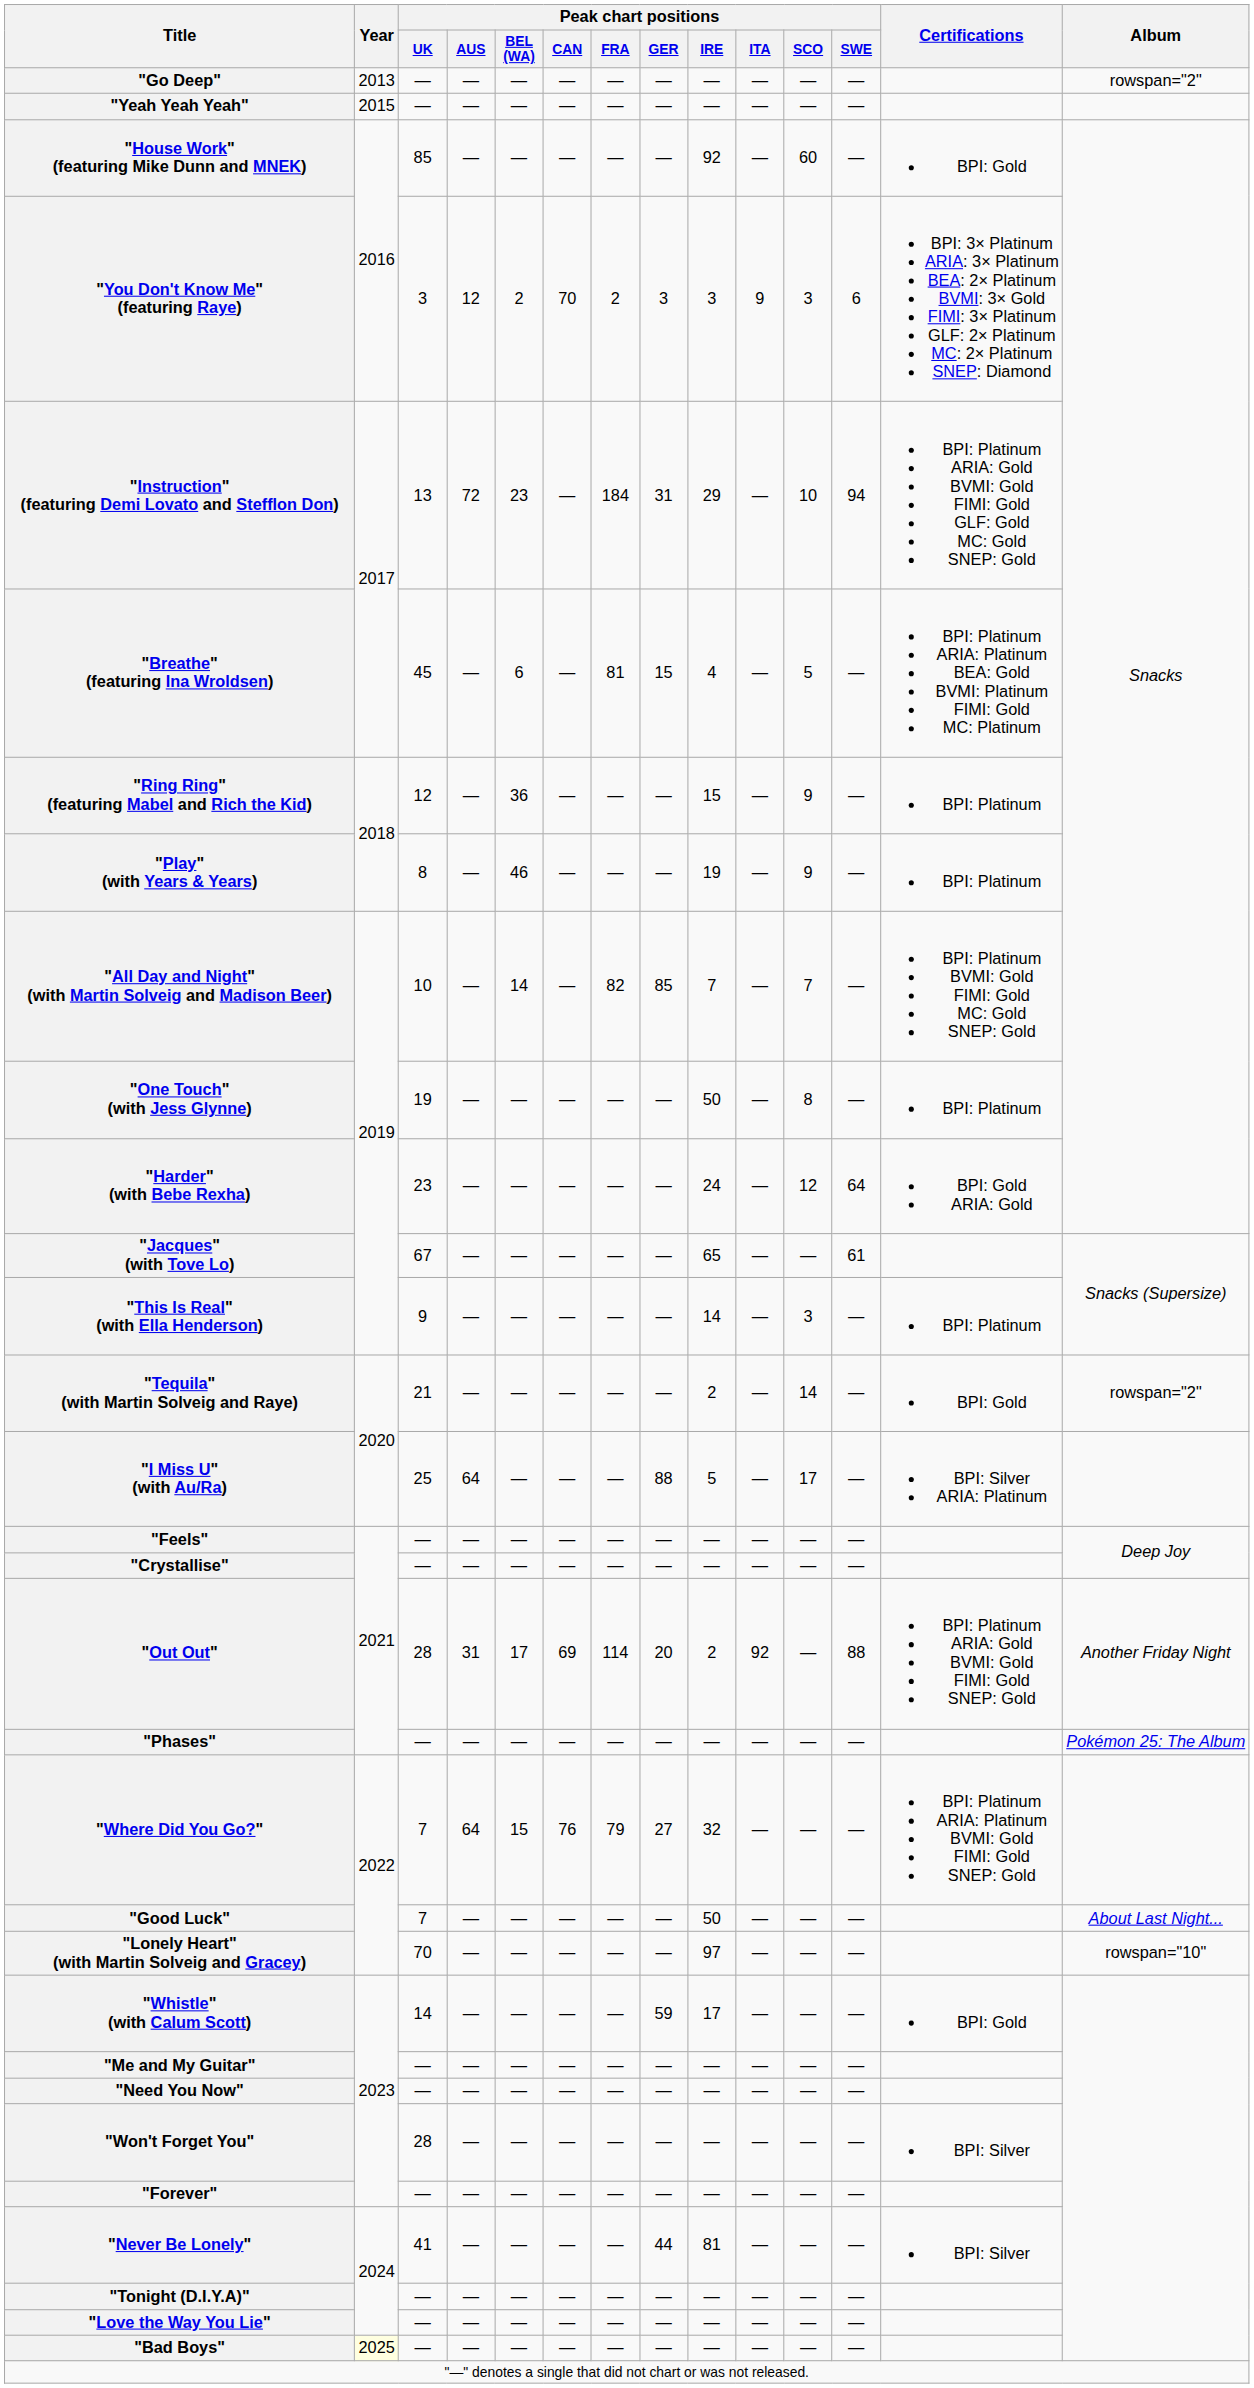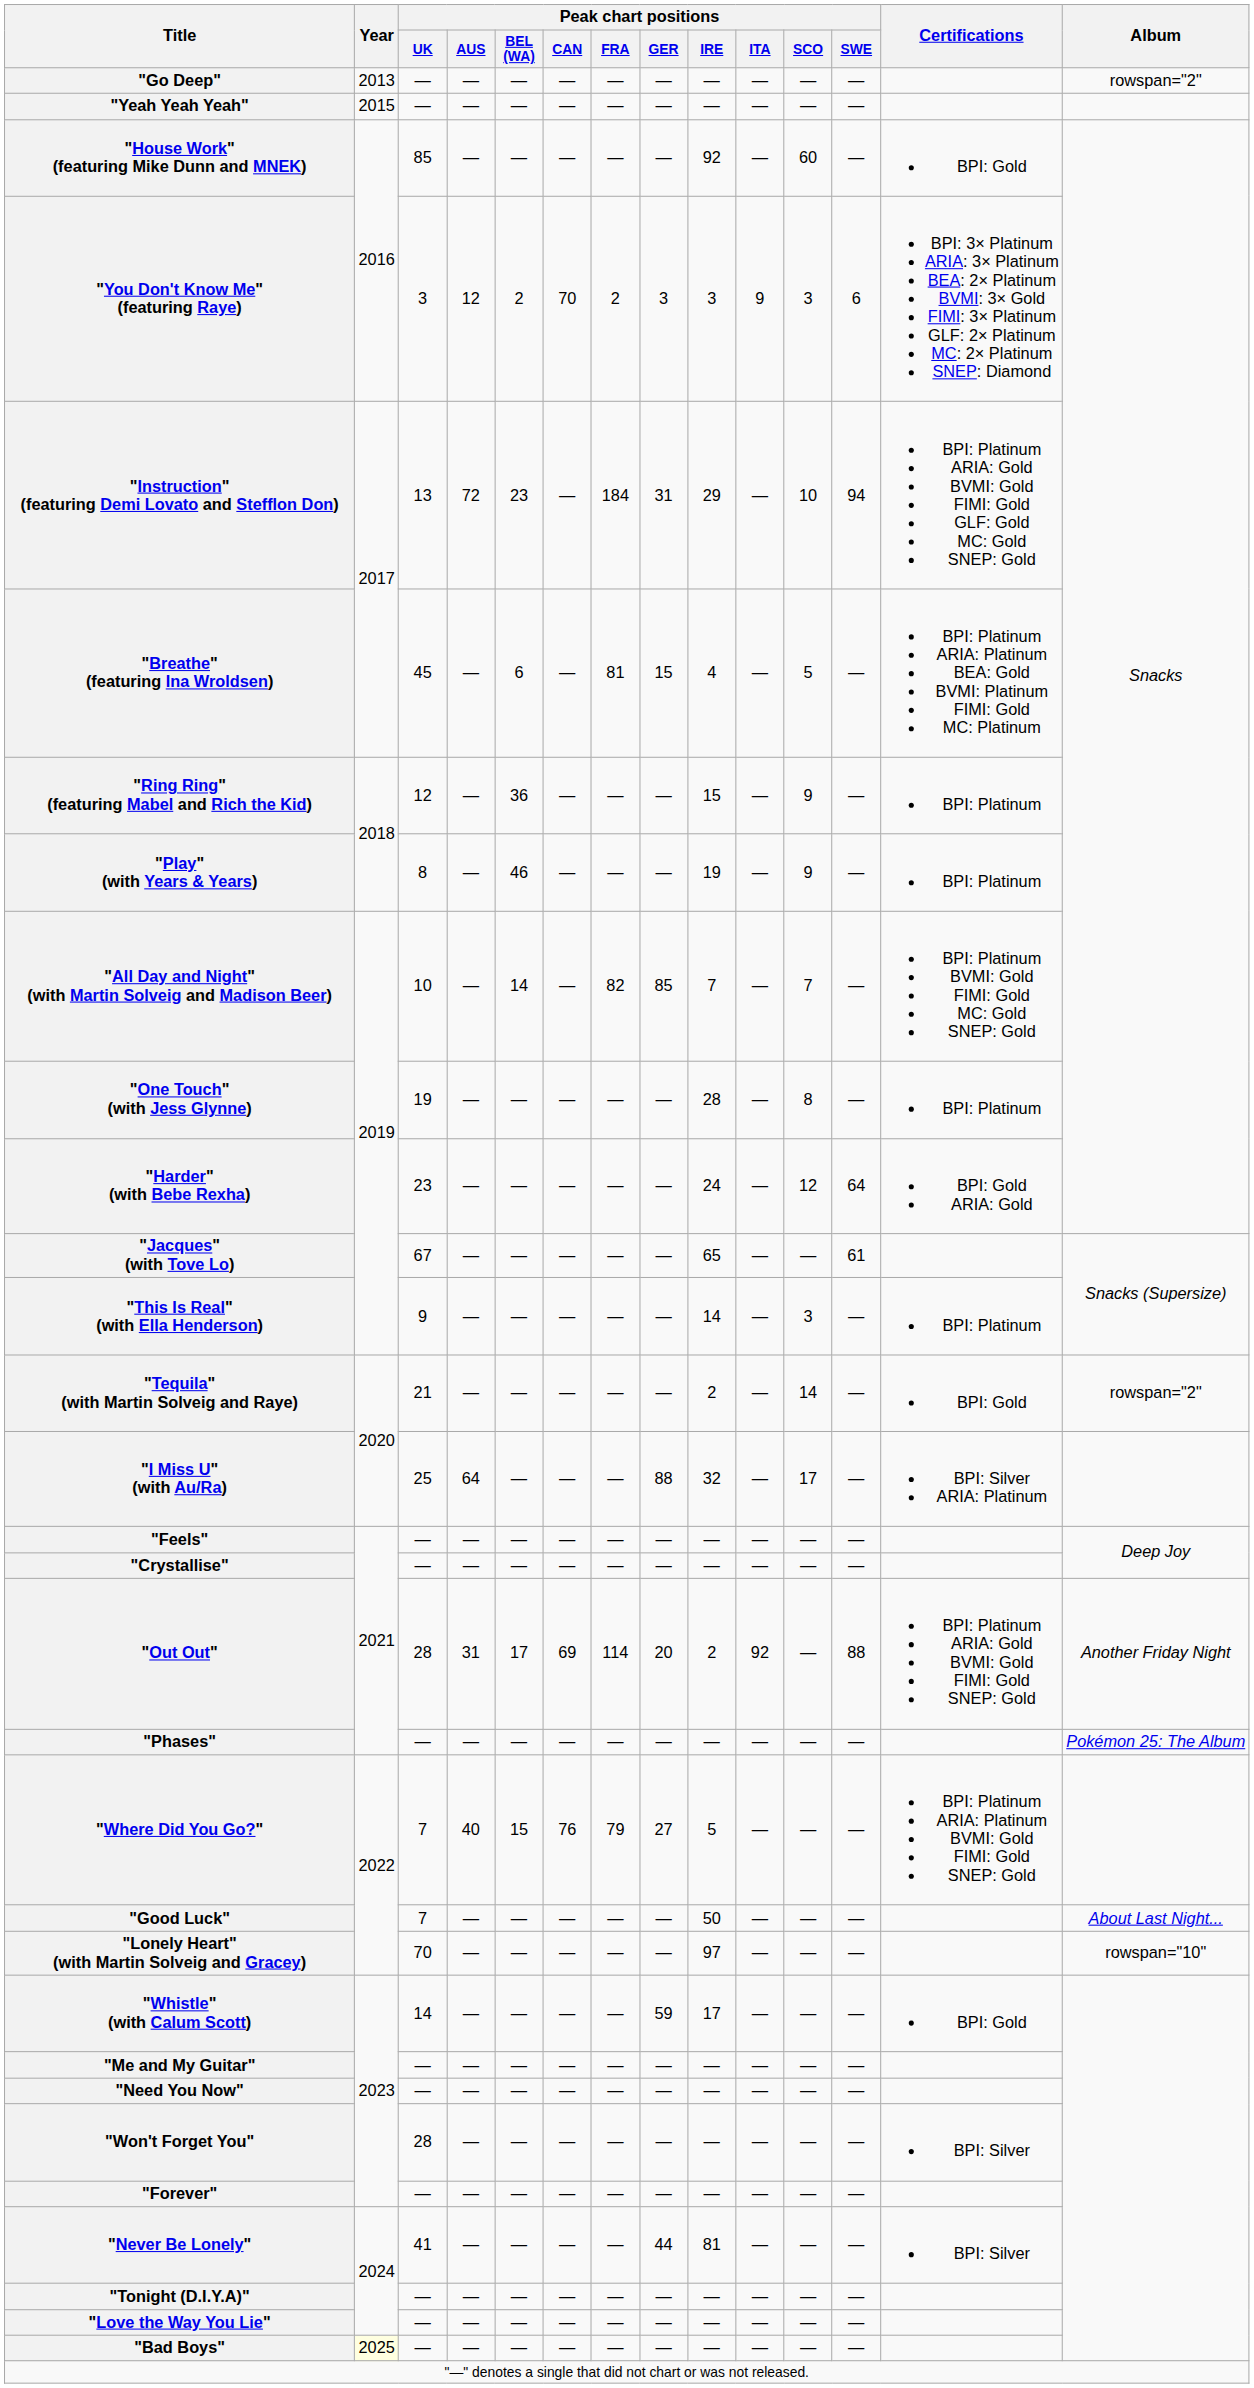(712, 1099) 50 -> (712, 1099) 28
(712, 1479) 5 -> (712, 1479) 32
(471, 1829) 64 -> (471, 1829) 40
(712, 1829) 32 -> (712, 1829) 5
